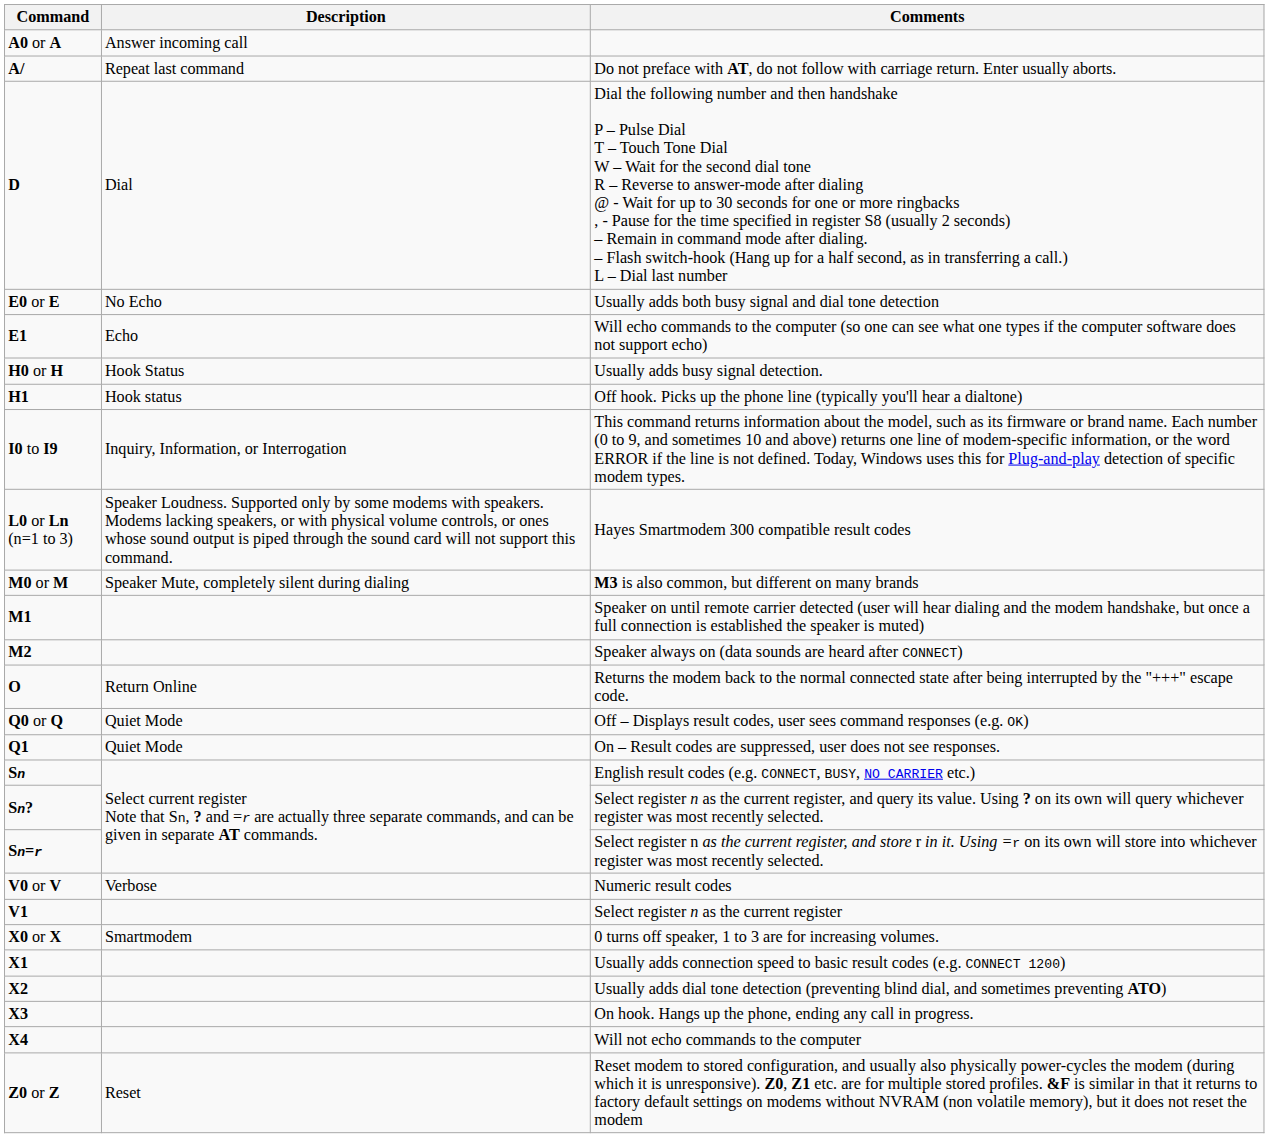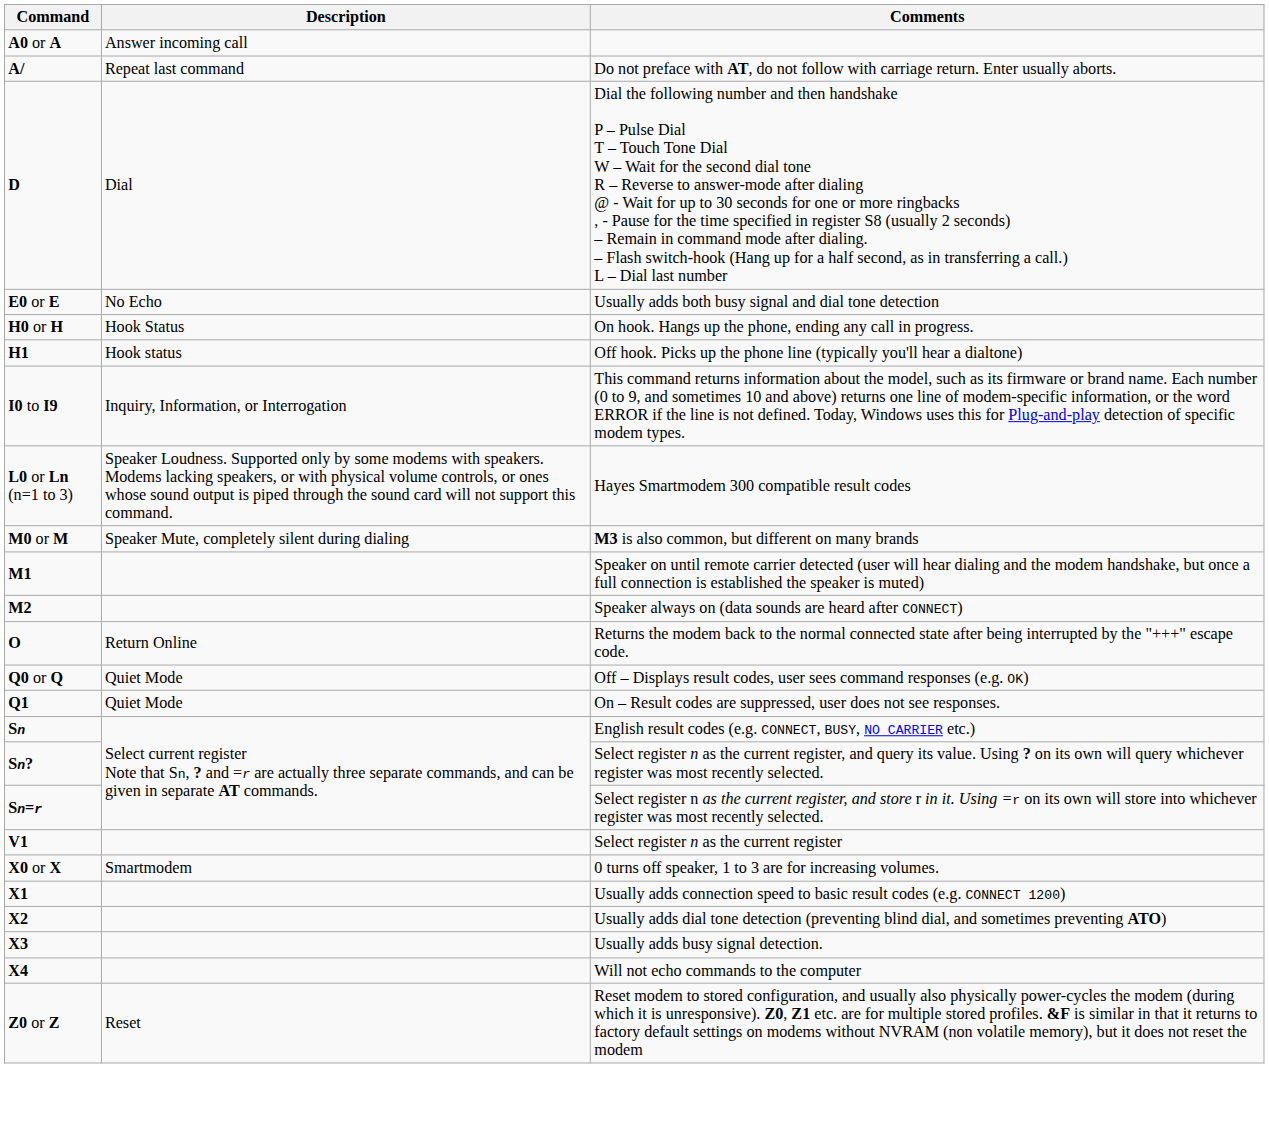- row: (18, 336)
(709, 371) Usually adds busy signal detection. -> (784, 327) On hook. Hangs up the phone, ending any call in progress.
- row: (35, 886)
(784, 1014) On hook. Hangs up the phone, ending any call in progress. -> (709, 944) Usually adds busy signal detection.
